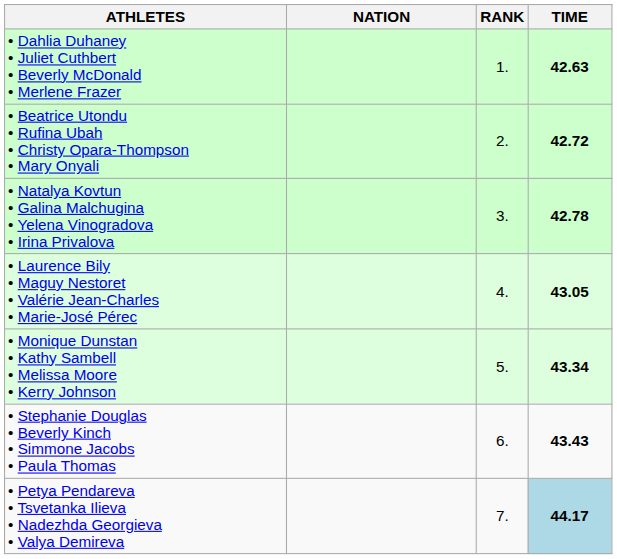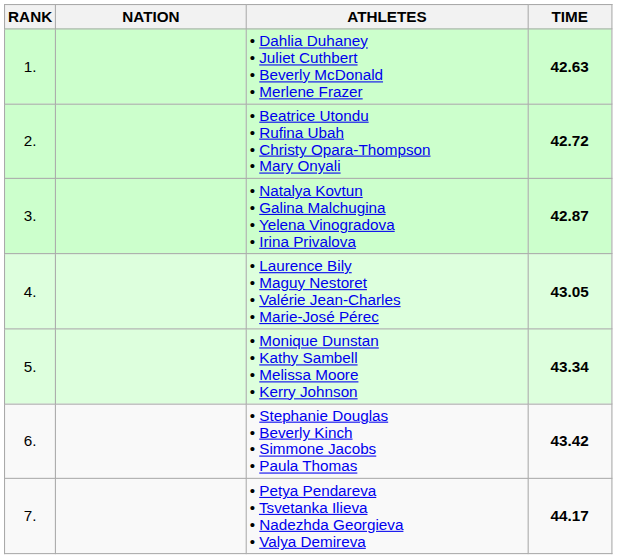columns swapped: (502, 17) <-> (145, 17)
(570, 217) 42.78 -> (570, 217) 42.87
(570, 442) 43.43 -> (570, 442) 43.42
(570, 517) lightblue background -> (570, 517) no background
